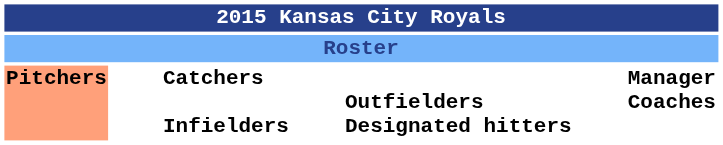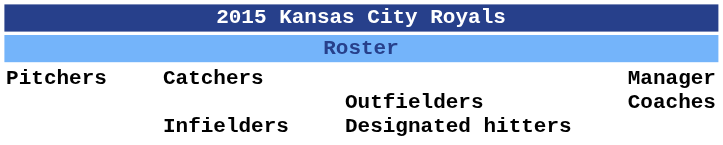(56, 79) lightsalmon background -> (56, 79) no background
